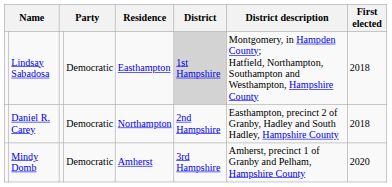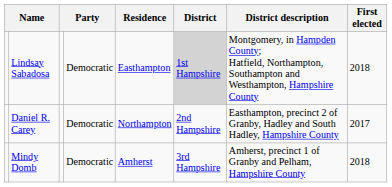(360, 123) 2018 -> (360, 123) 2017
(360, 162) 2020 -> (360, 162) 2018
